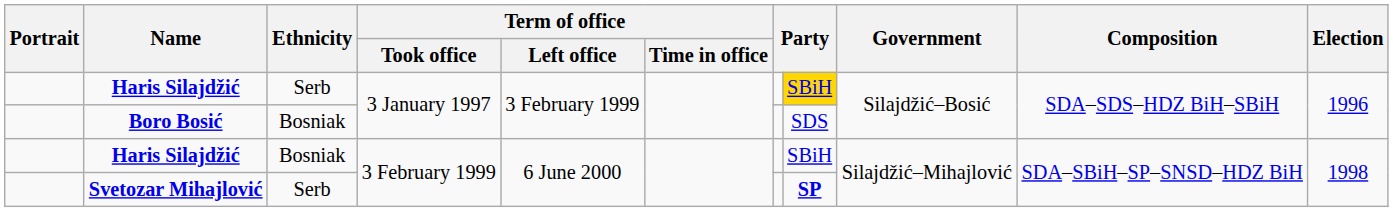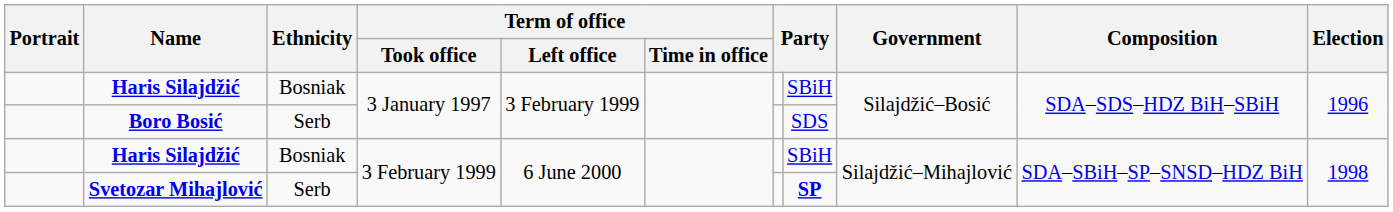(312, 88) Serb -> (312, 88) Bosniak
(810, 88) gold background -> (810, 88) no background
(312, 122) Bosniak -> (312, 122) Serb
